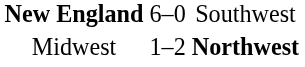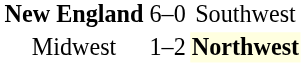(245, 47) no background -> (245, 47) lightyellow background
